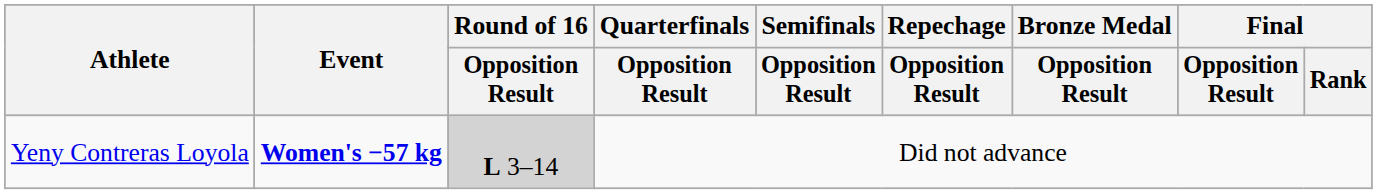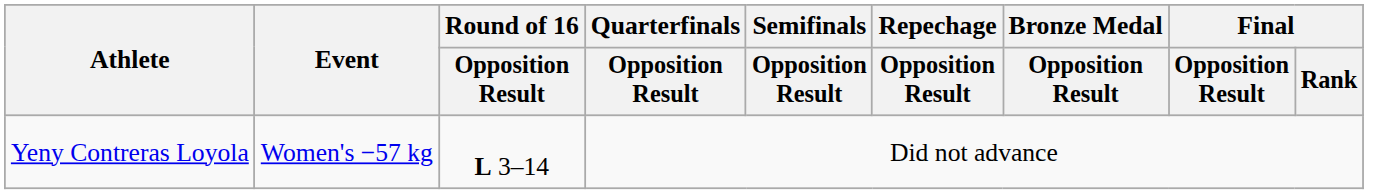(351, 151) bold -> (347, 151) normal
(521, 167) lightgrey background -> (512, 167) no background
